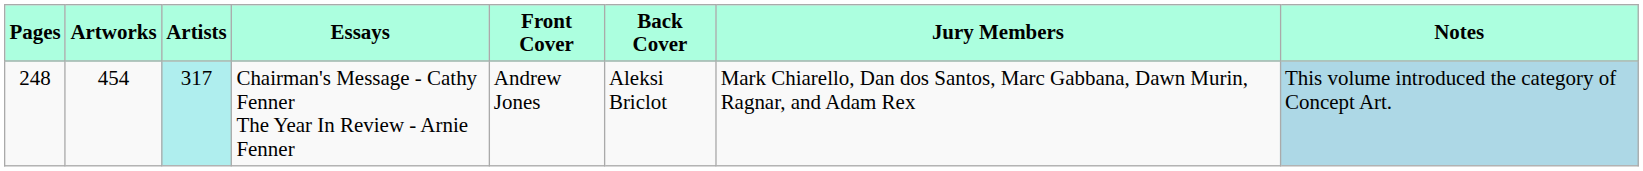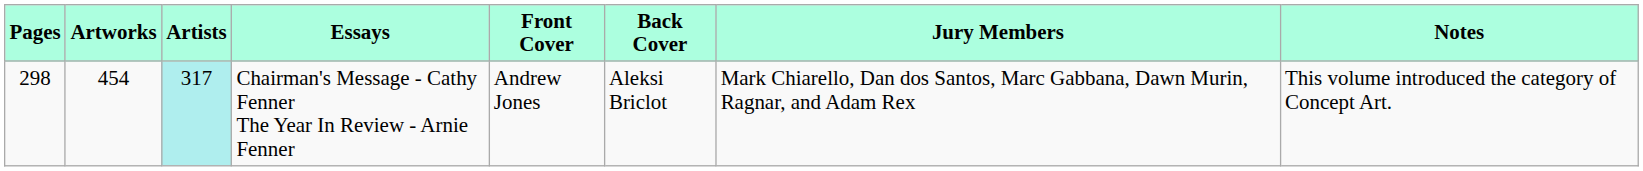(35, 77) 248 -> (35, 77) 298
(1451, 89) lightblue background -> (1451, 89) no background
